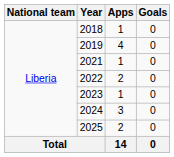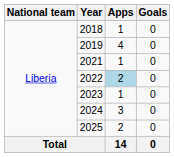(121, 78) no background -> (121, 78) lightblue background
